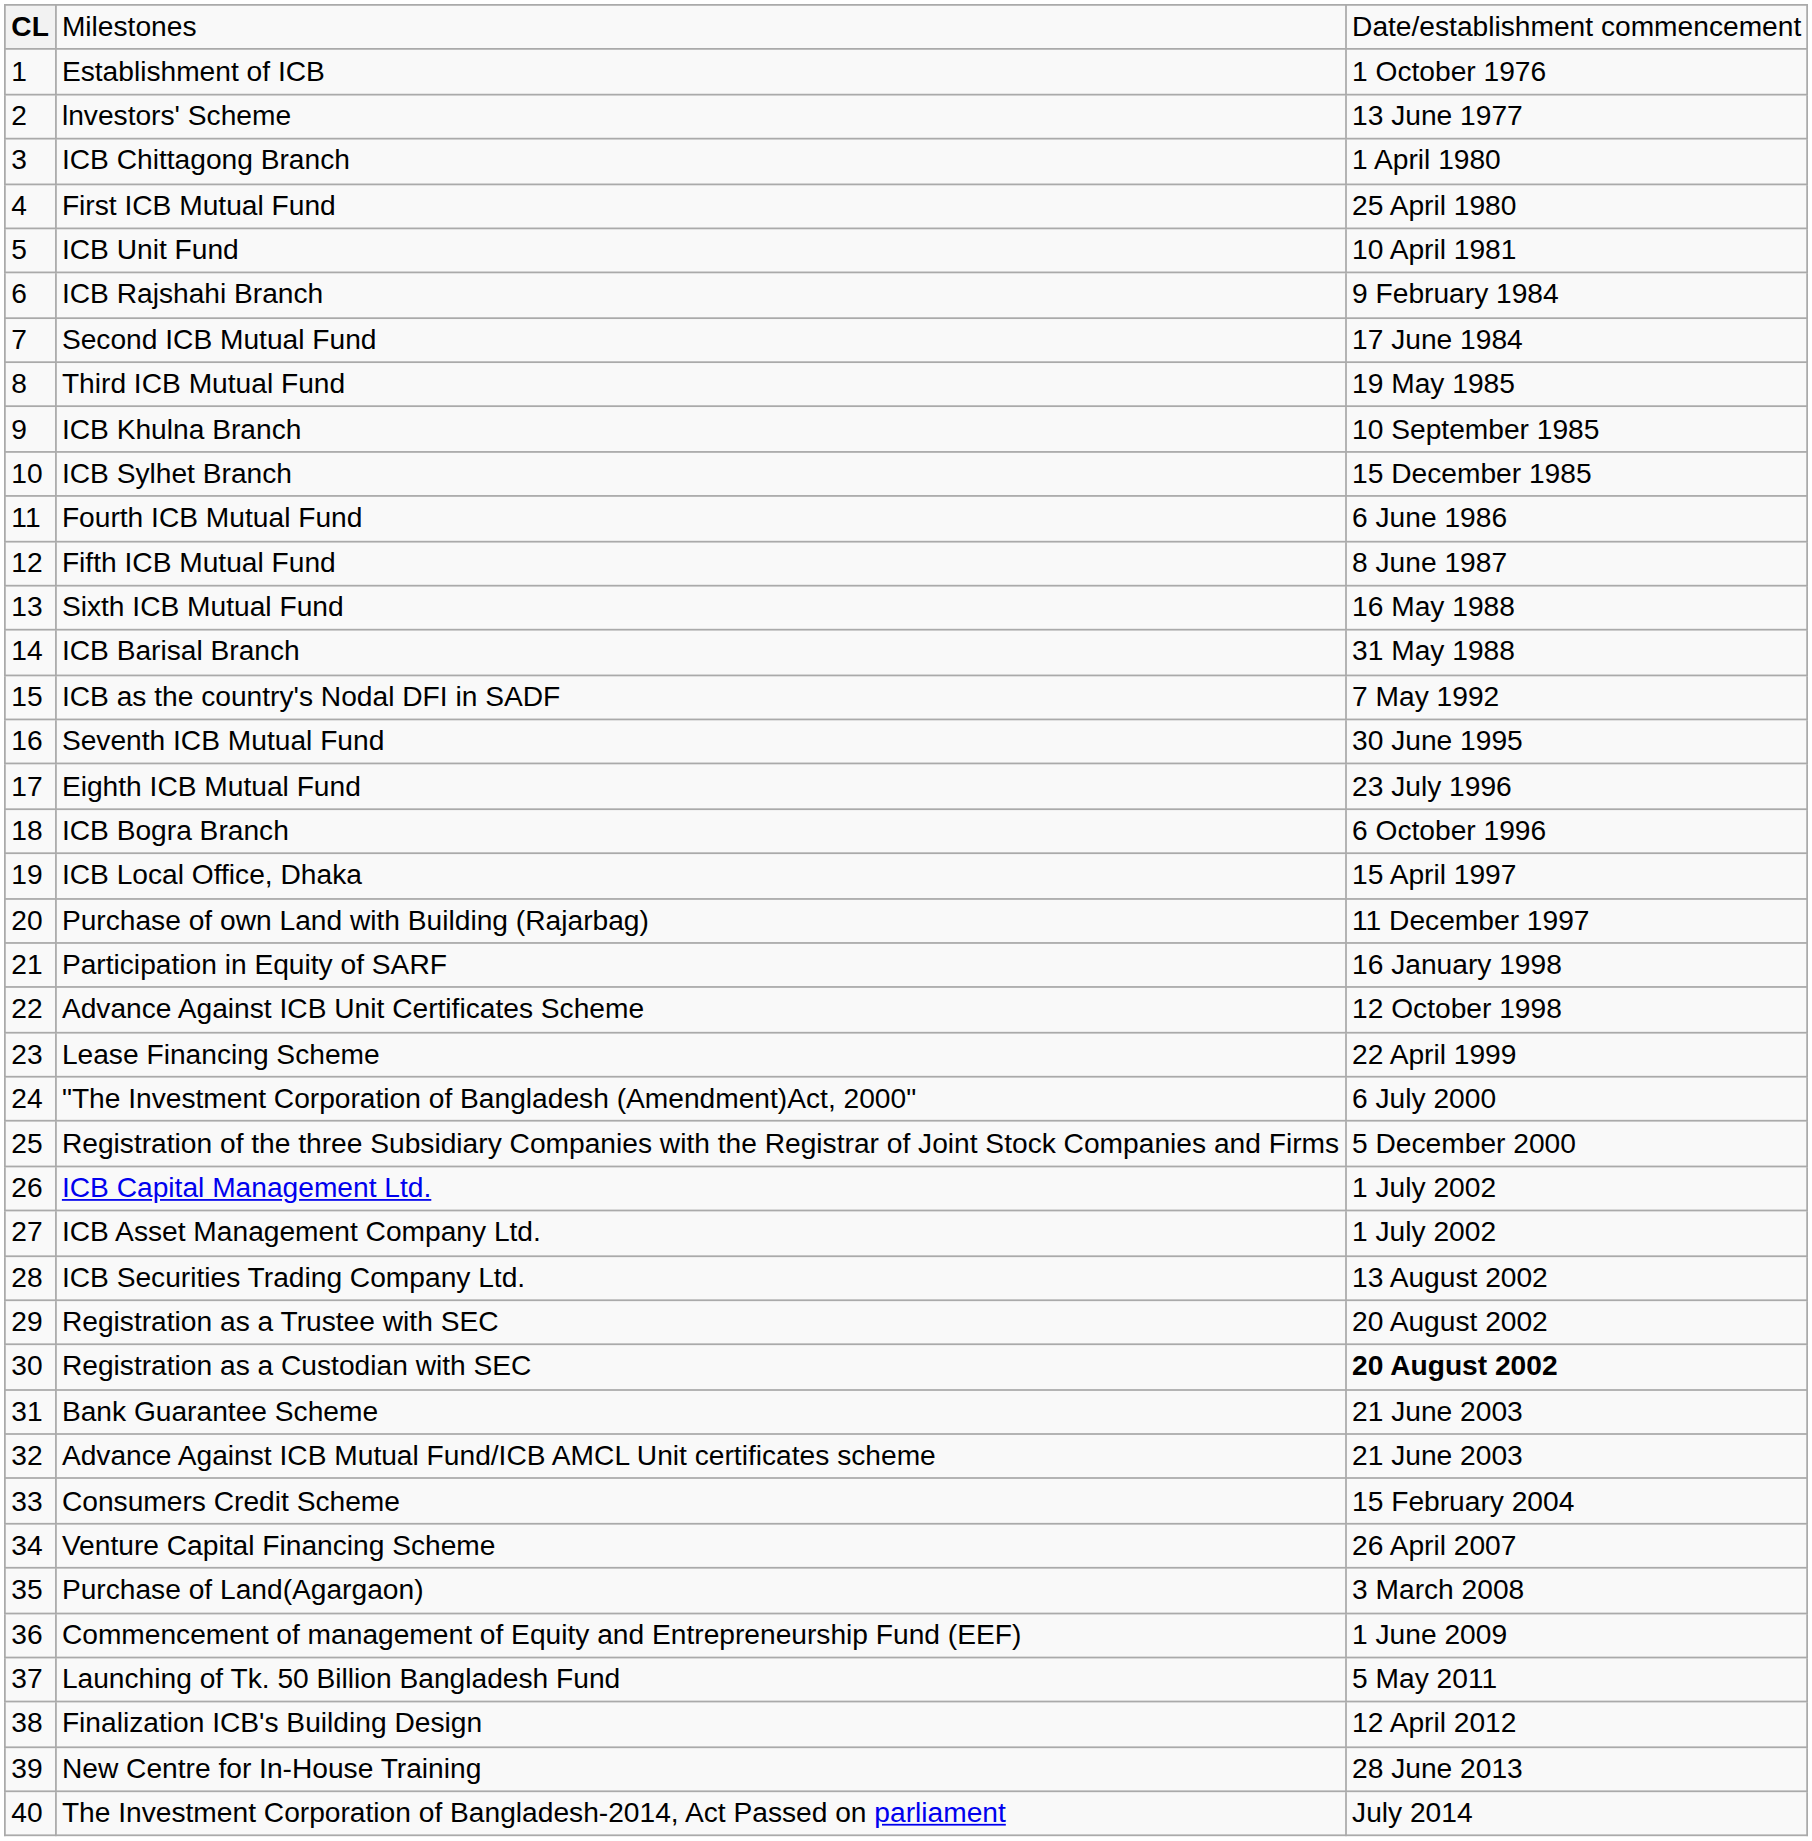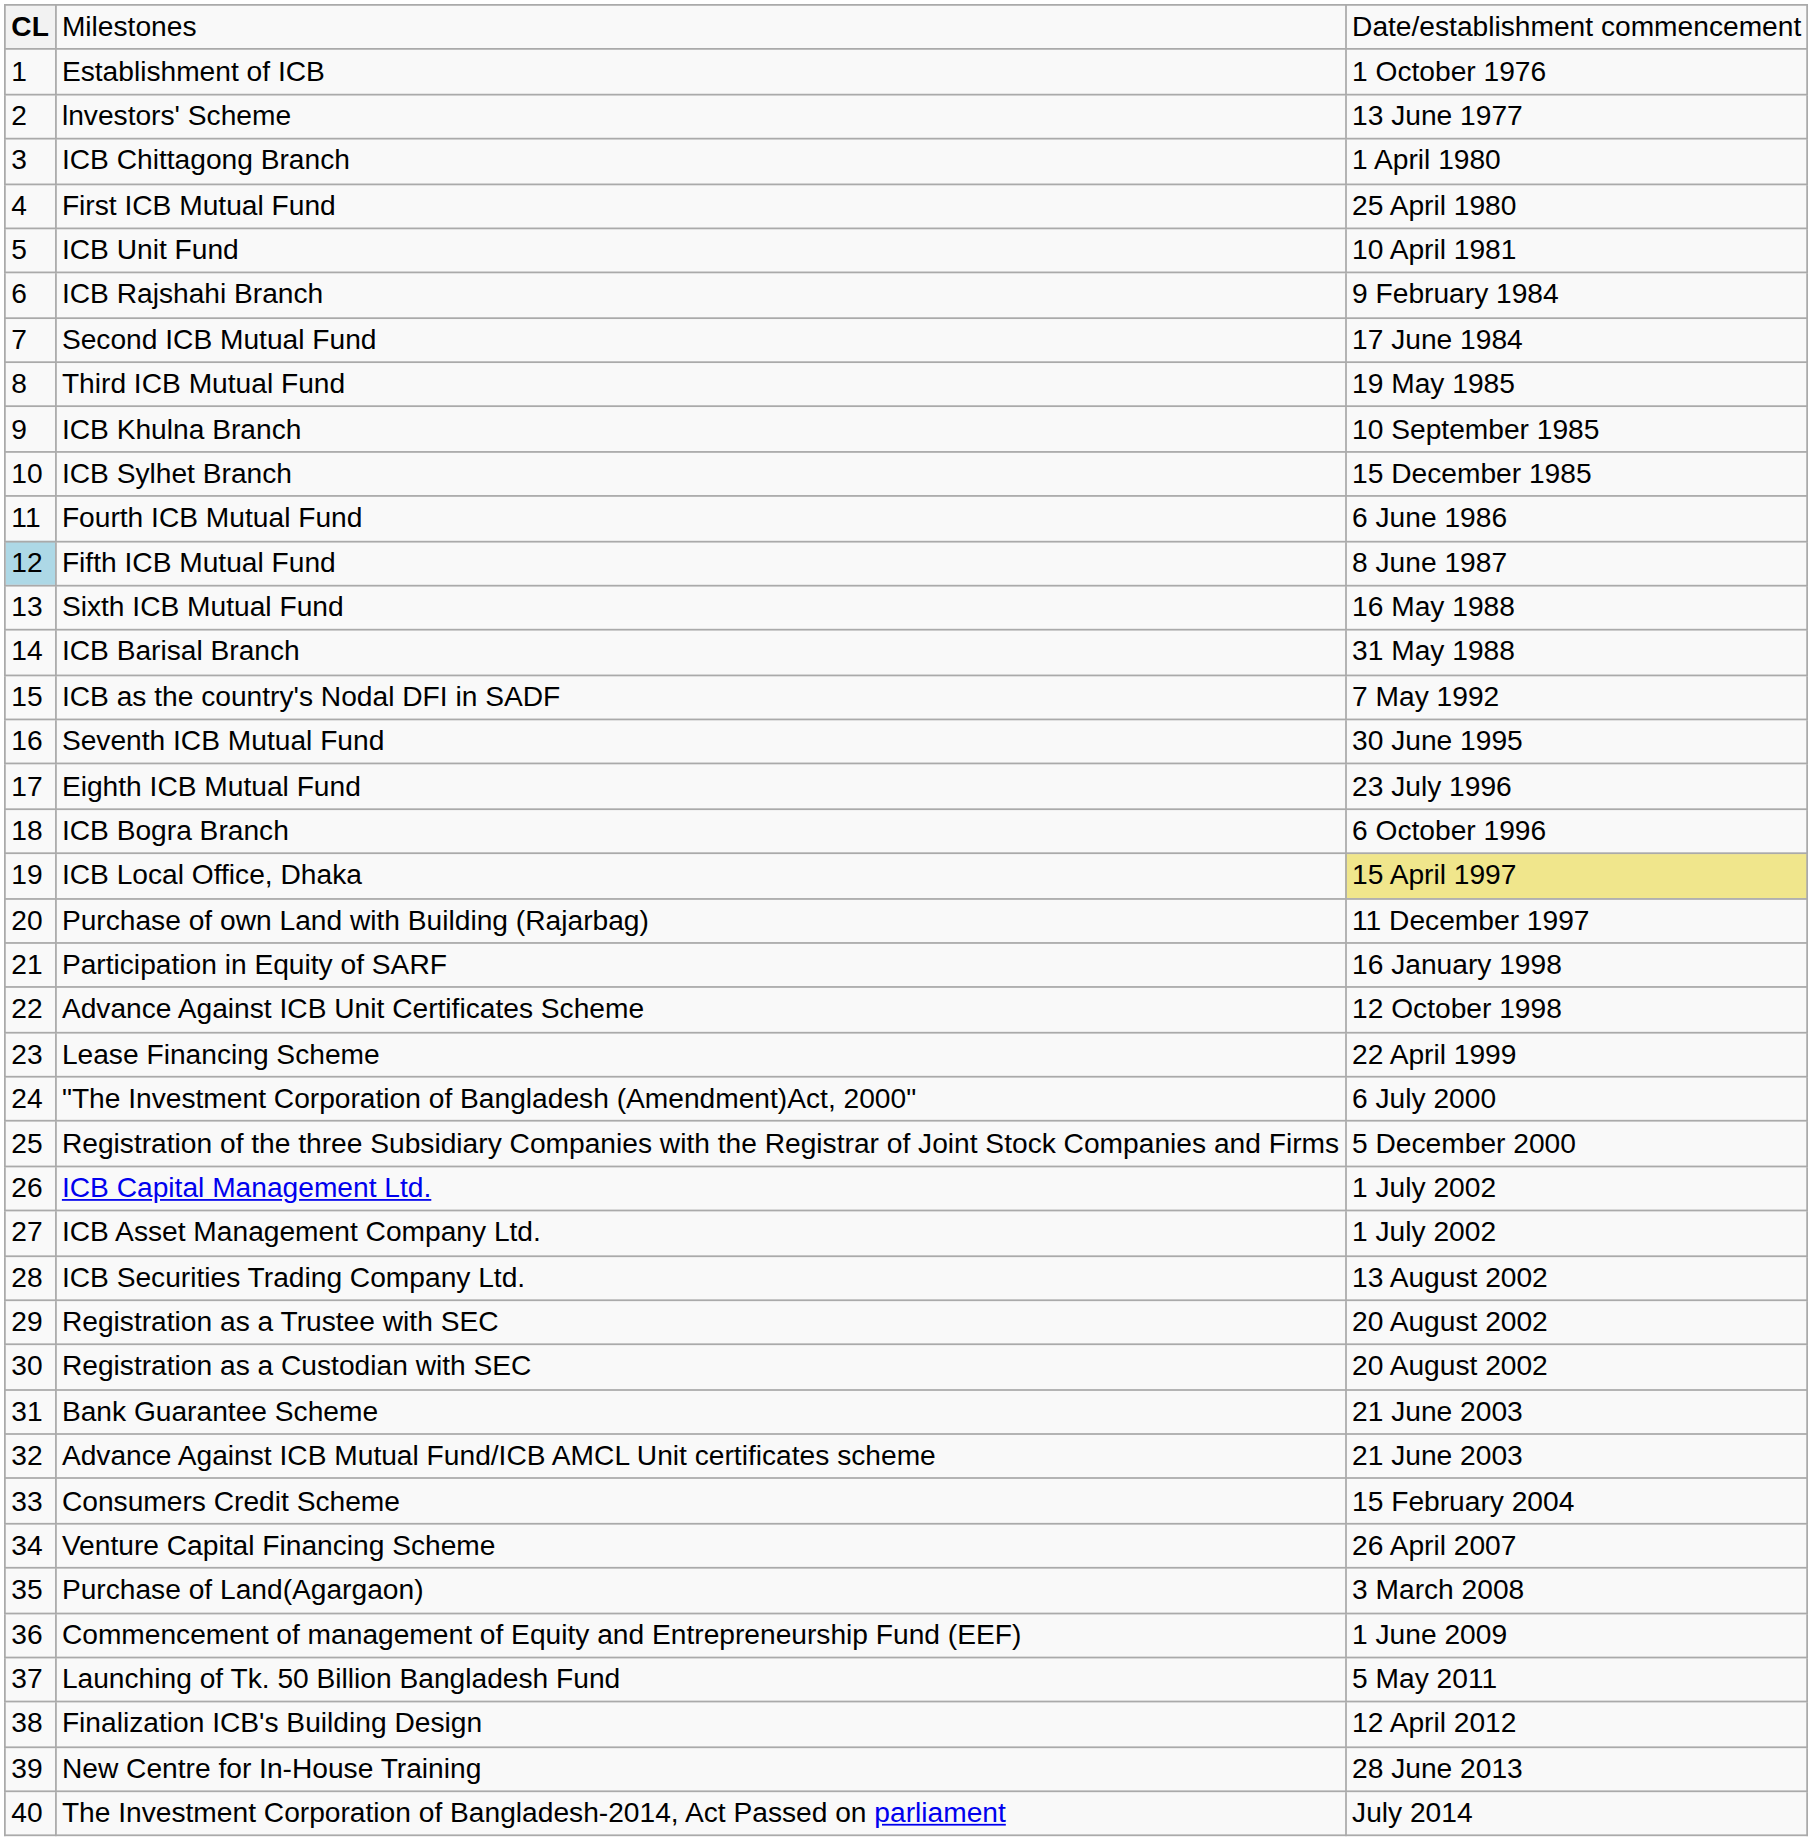(27, 562) no background -> (27, 562) lightblue background
(1434, 875) no background -> (1434, 875) khaki background
(1455, 1366) bold -> (1450, 1366) normal
